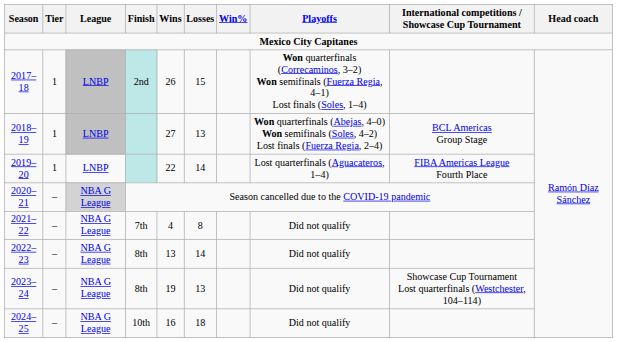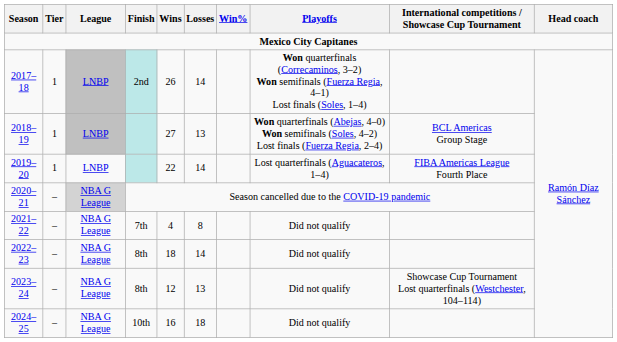(200, 82) 15 -> (200, 82) 14
(170, 254) 13 -> (170, 254) 18
(170, 289) 19 -> (170, 289) 12
